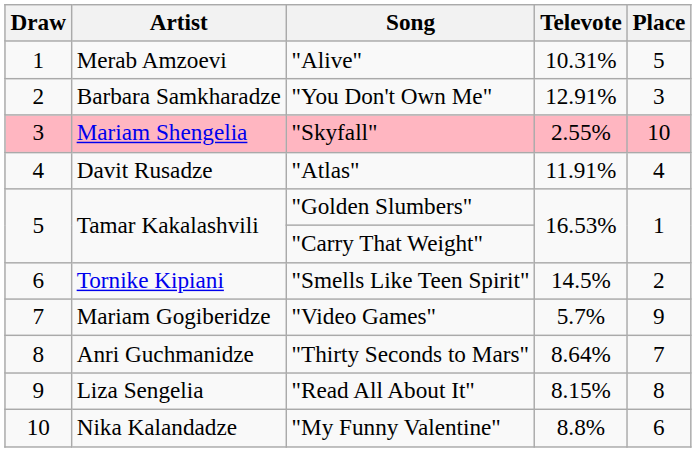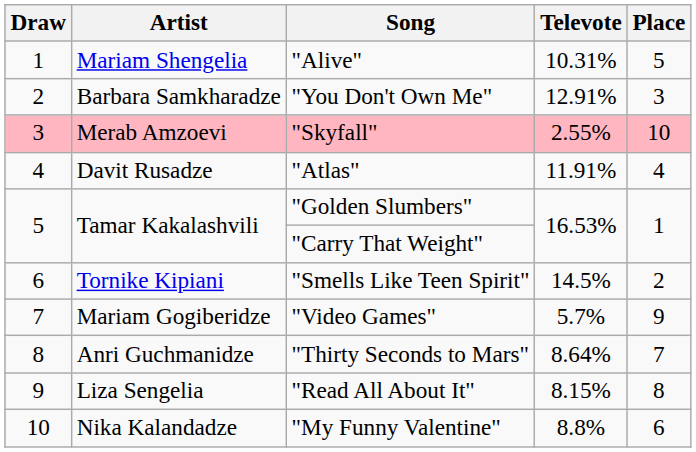(152, 59) Merab Amzoevi -> (162, 59) Mariam Shengelia
(162, 133) Mariam Shengelia -> (152, 133) Merab Amzoevi
